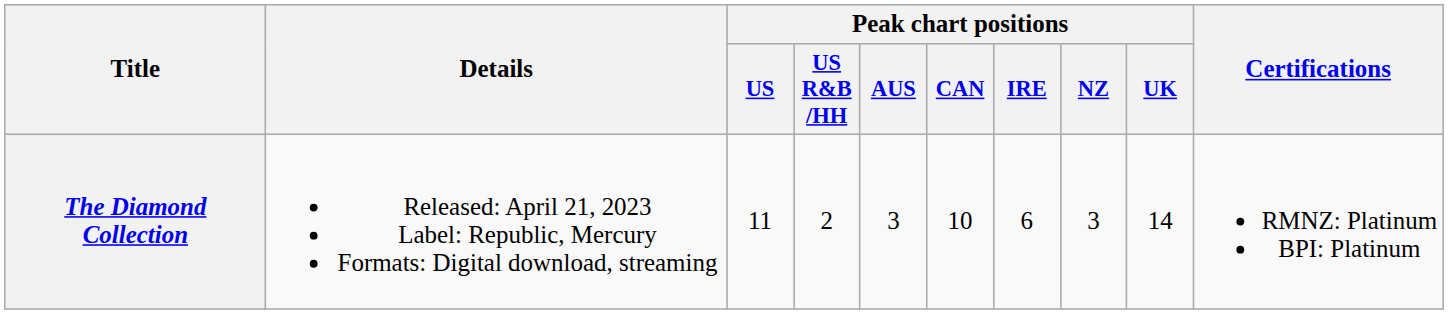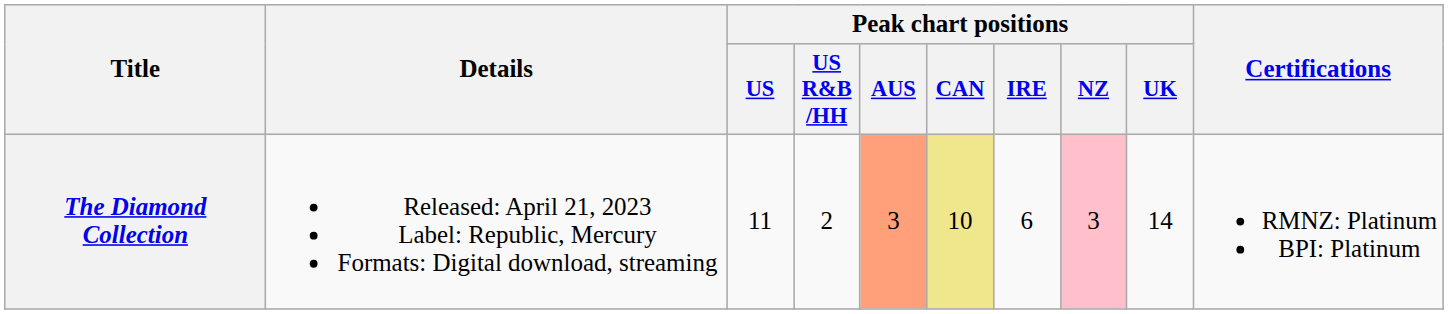(893, 221) no background -> (893, 221) lightsalmon background
(960, 221) no background -> (960, 221) khaki background
(1093, 221) no background -> (1093, 221) pink background
